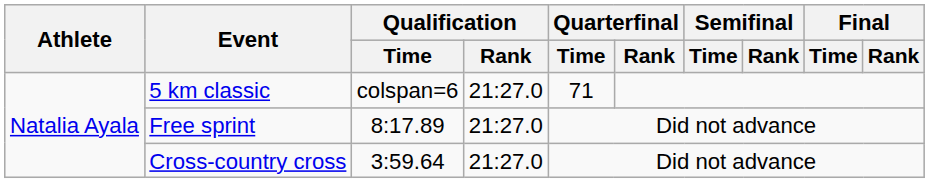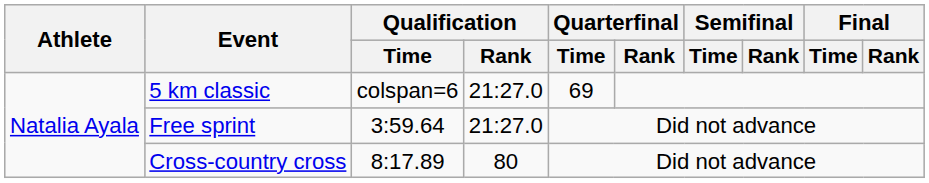(581, 91) 71 -> (581, 91) 69
(408, 126) 8:17.89 -> (408, 126) 3:59.64
(408, 161) 3:59.64 -> (408, 161) 8:17.89
(506, 161) 21:27.0 -> (506, 161) 80
